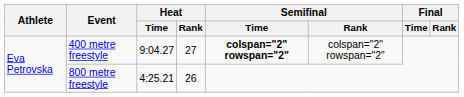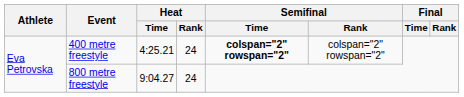(157, 51) 9:04.27 -> (157, 51) 4:25.21
(191, 51) 27 -> (191, 51) 24
(157, 78) 4:25.21 -> (157, 78) 9:04.27
(191, 78) 26 -> (191, 78) 24
